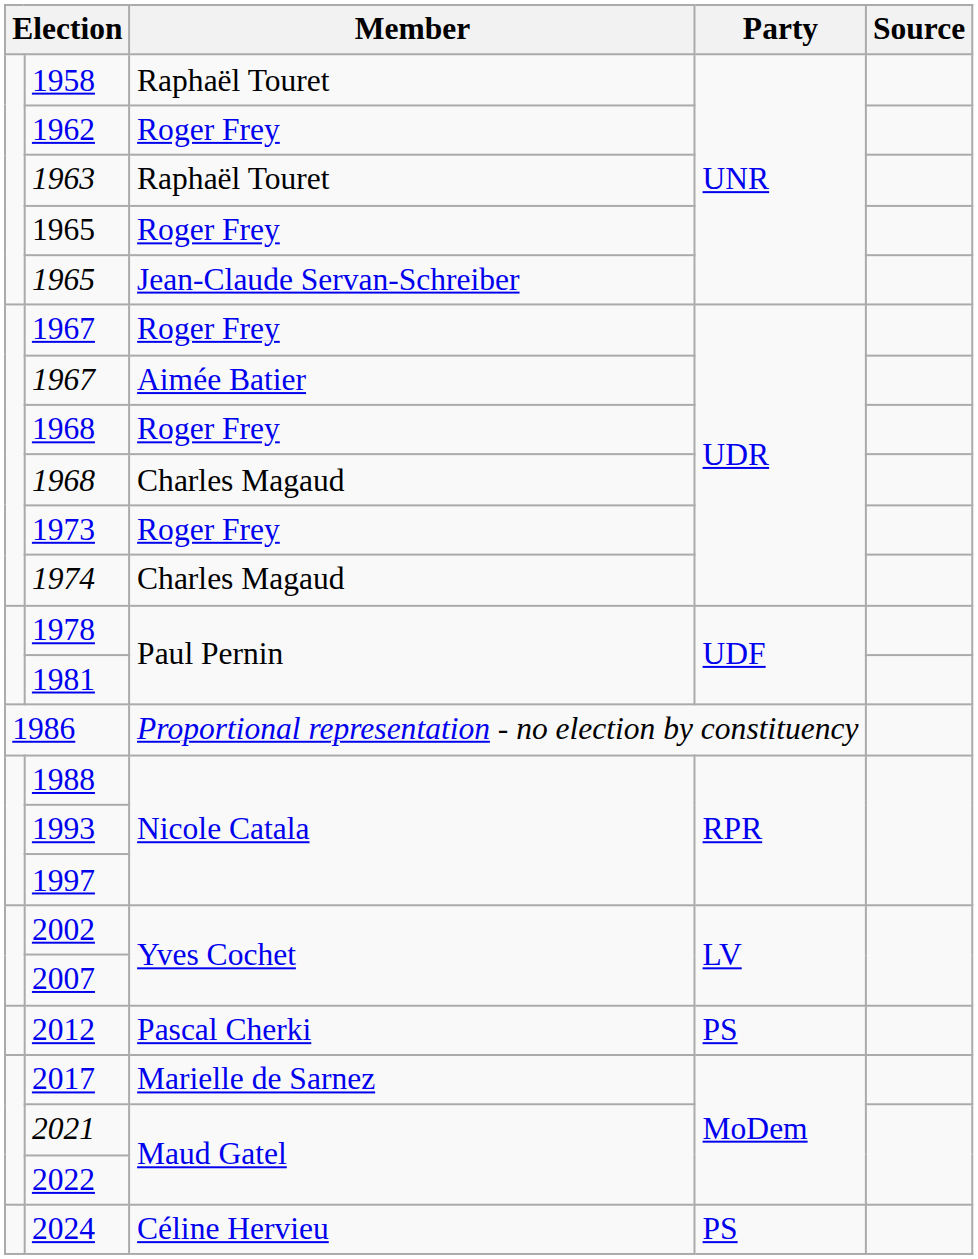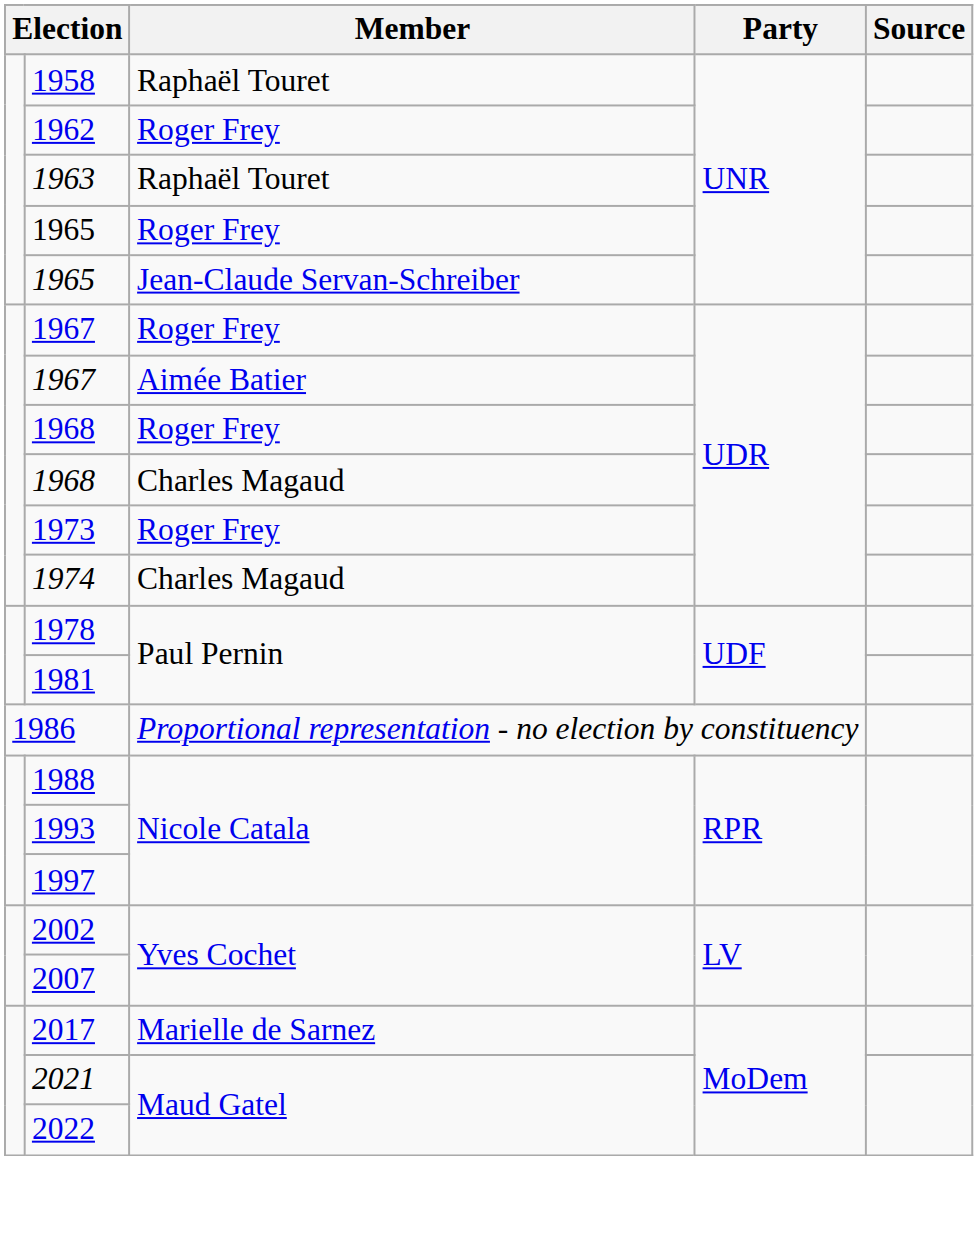- row: (63, 1029)
- row: (63, 1229)
